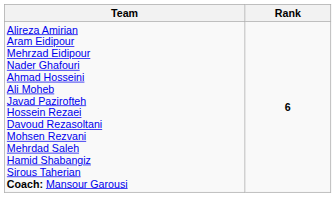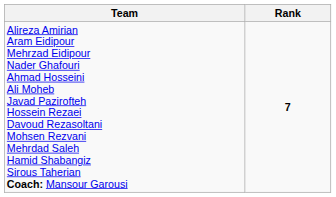(288, 107) 6 -> (288, 107) 7
